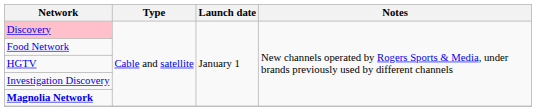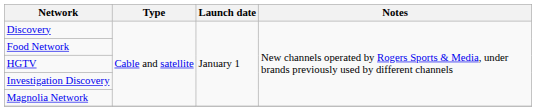(29, 30) pink background -> (29, 30) no background
(50, 98) bold -> (47, 98) normal
